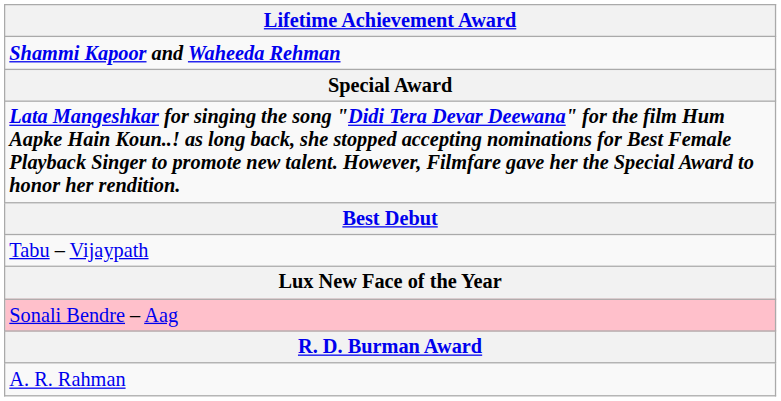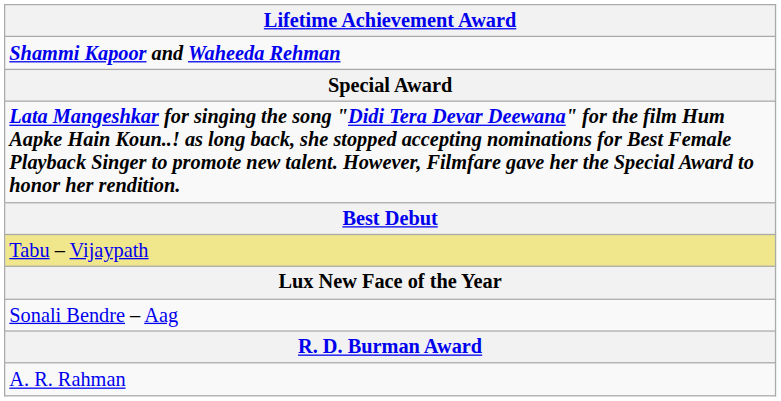(79, 250) no background -> (79, 250) khaki background
(94, 314) pink background -> (94, 314) no background
